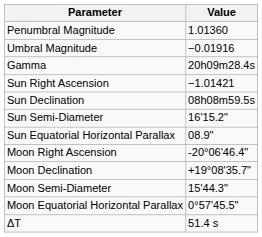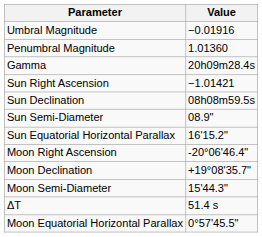rows swapped: (61, 30) <-> (52, 48)
(208, 118) 16'15.2" -> (201, 118) 08.9"
(201, 135) 08.9" -> (208, 135) 16'15.2"
rows swapped: (95, 205) <-> (14, 223)
